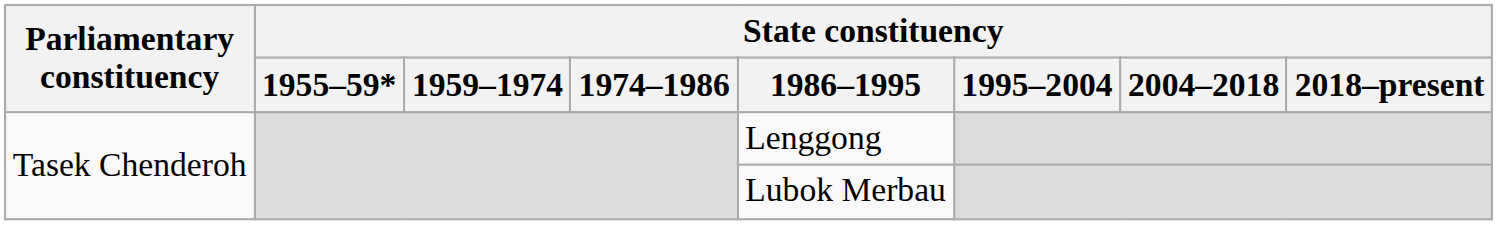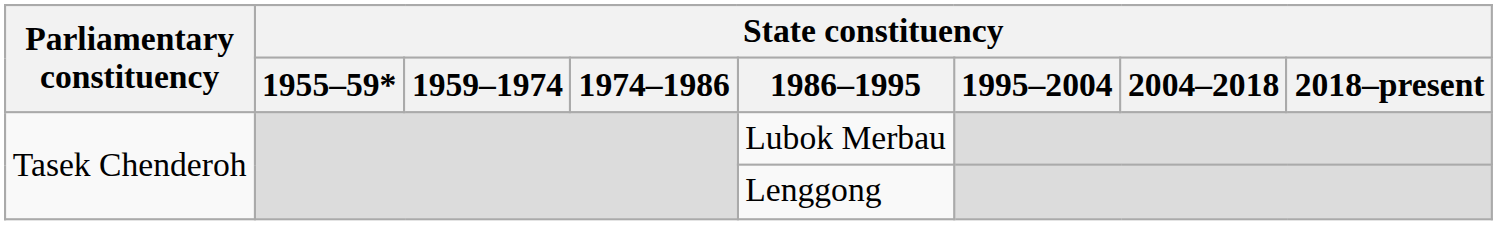(813, 137) Lenggong -> (846, 137) Lubok Merbau
(846, 191) Lubok Merbau -> (813, 191) Lenggong
